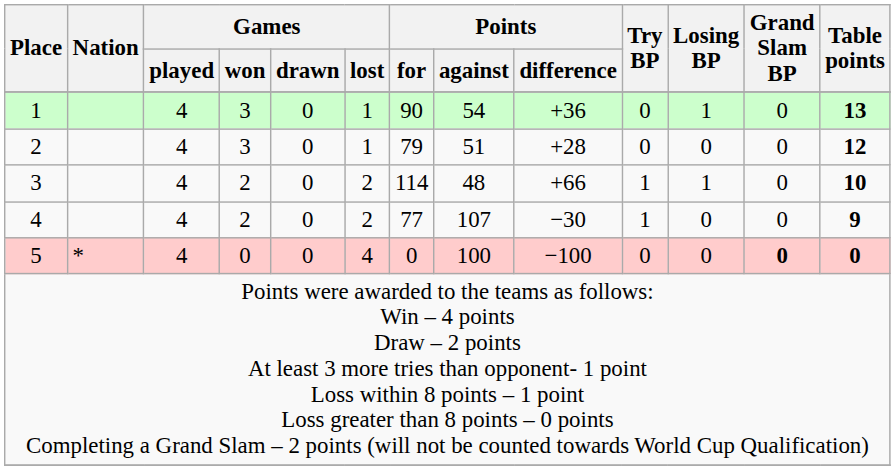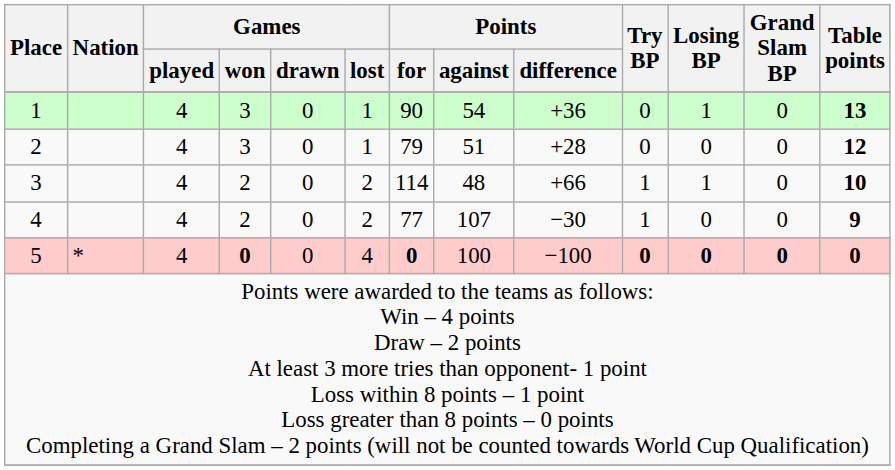(245, 255) normal -> (245, 255) bold
(412, 255) normal -> (412, 255) bold
(645, 255) normal -> (645, 255) bold
(706, 255) normal -> (706, 255) bold
